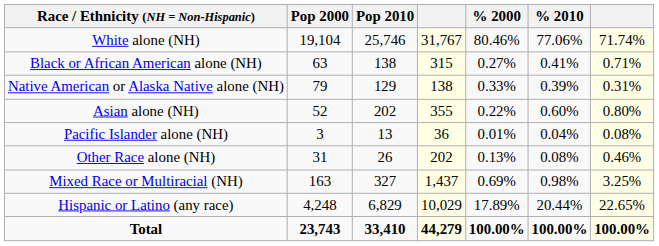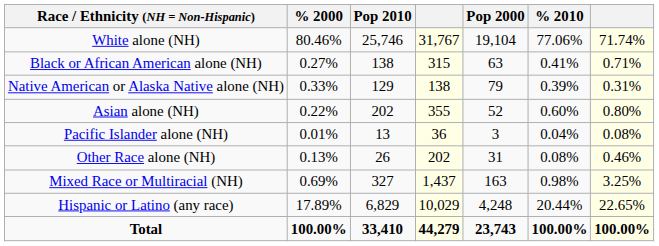columns swapped: (320, 16) <-> (497, 16)
